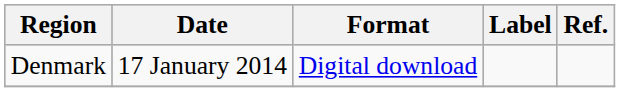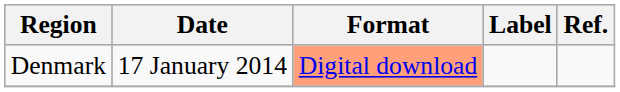(388, 65) no background -> (388, 65) lightsalmon background
